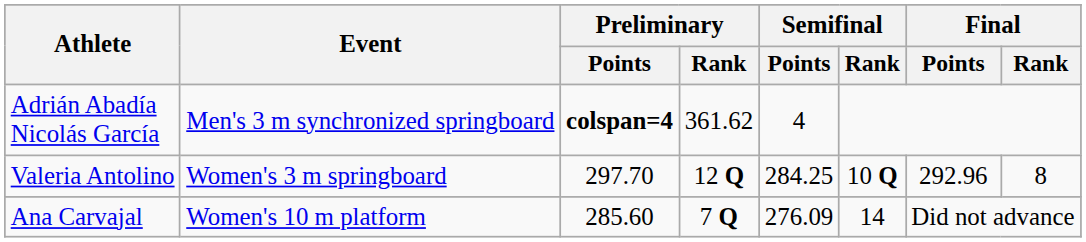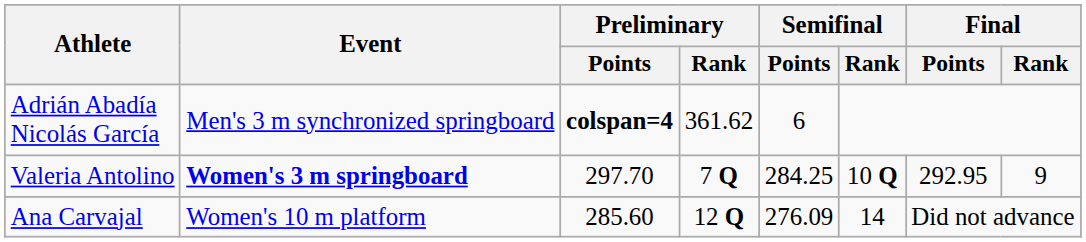(799, 120) 4 -> (799, 120) 6
(316, 175) normal -> (327, 175) bold
(719, 175) 12 Q -> (719, 175) 7 Q
(953, 175) 292.96 -> (953, 175) 292.95
(1041, 175) 8 -> (1041, 175) 9
(719, 216) 7 Q -> (719, 216) 12 Q
